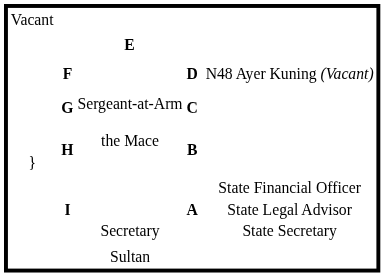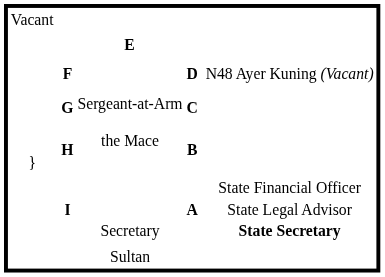(290, 231) normal -> (290, 231) bold
